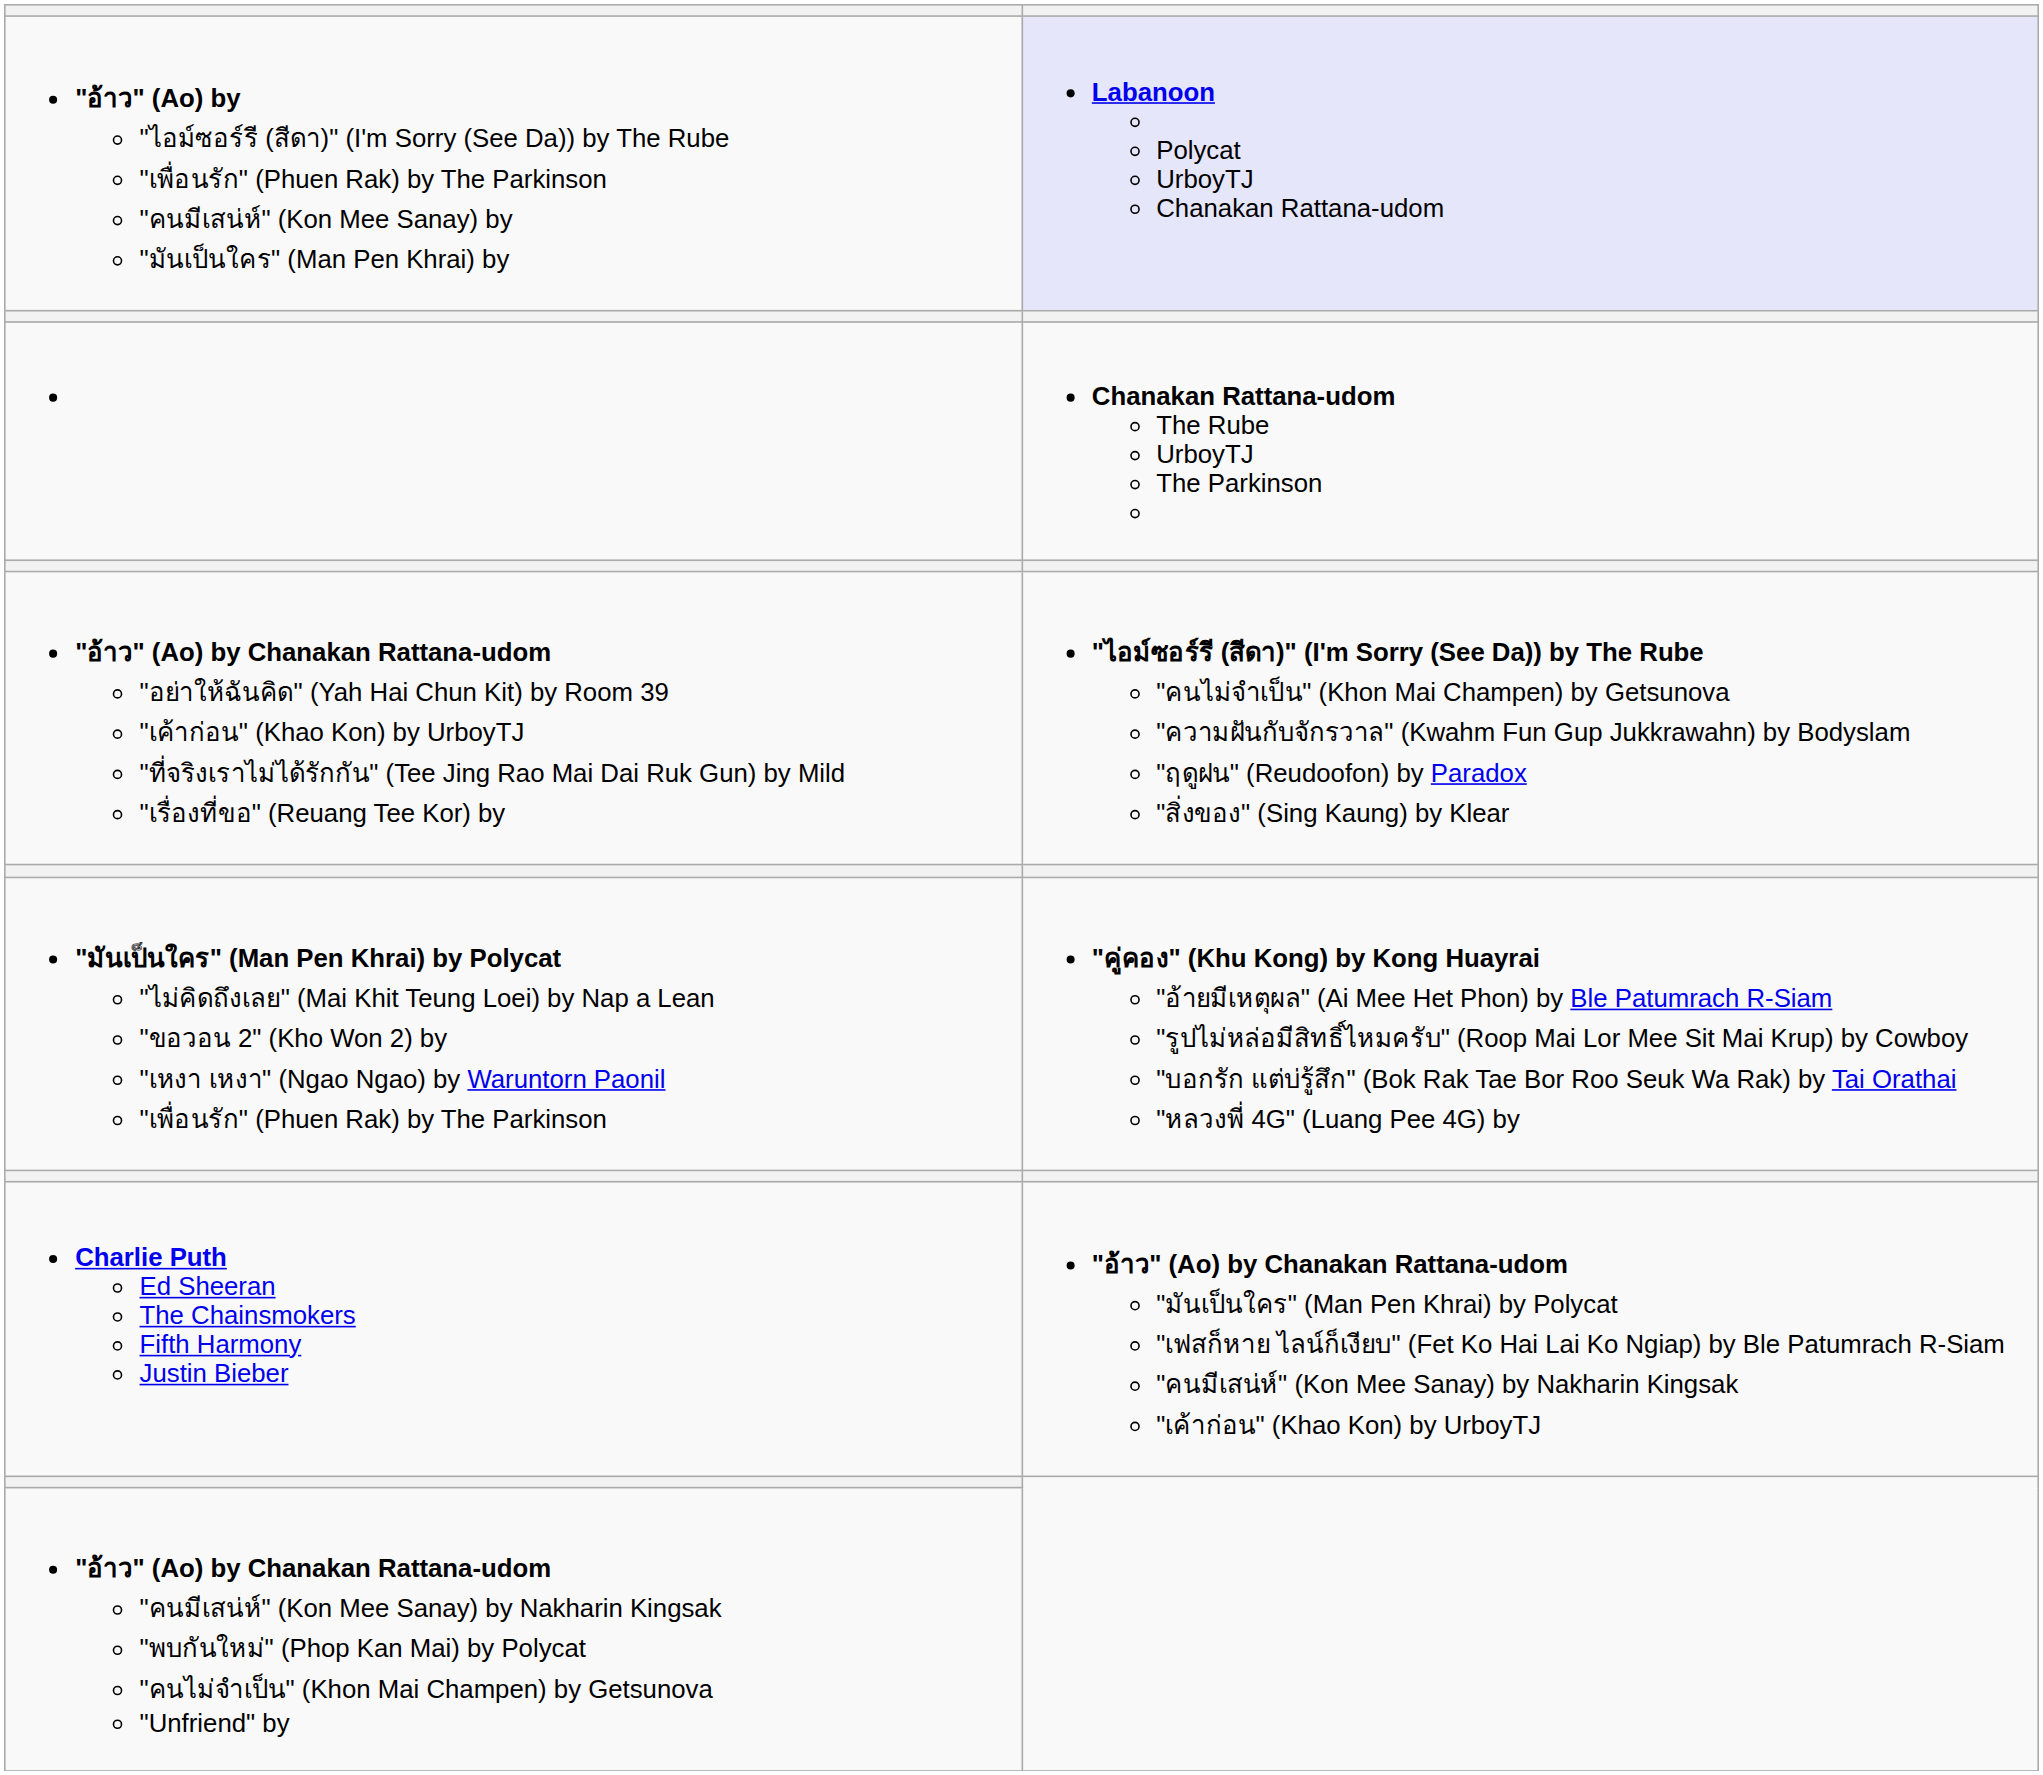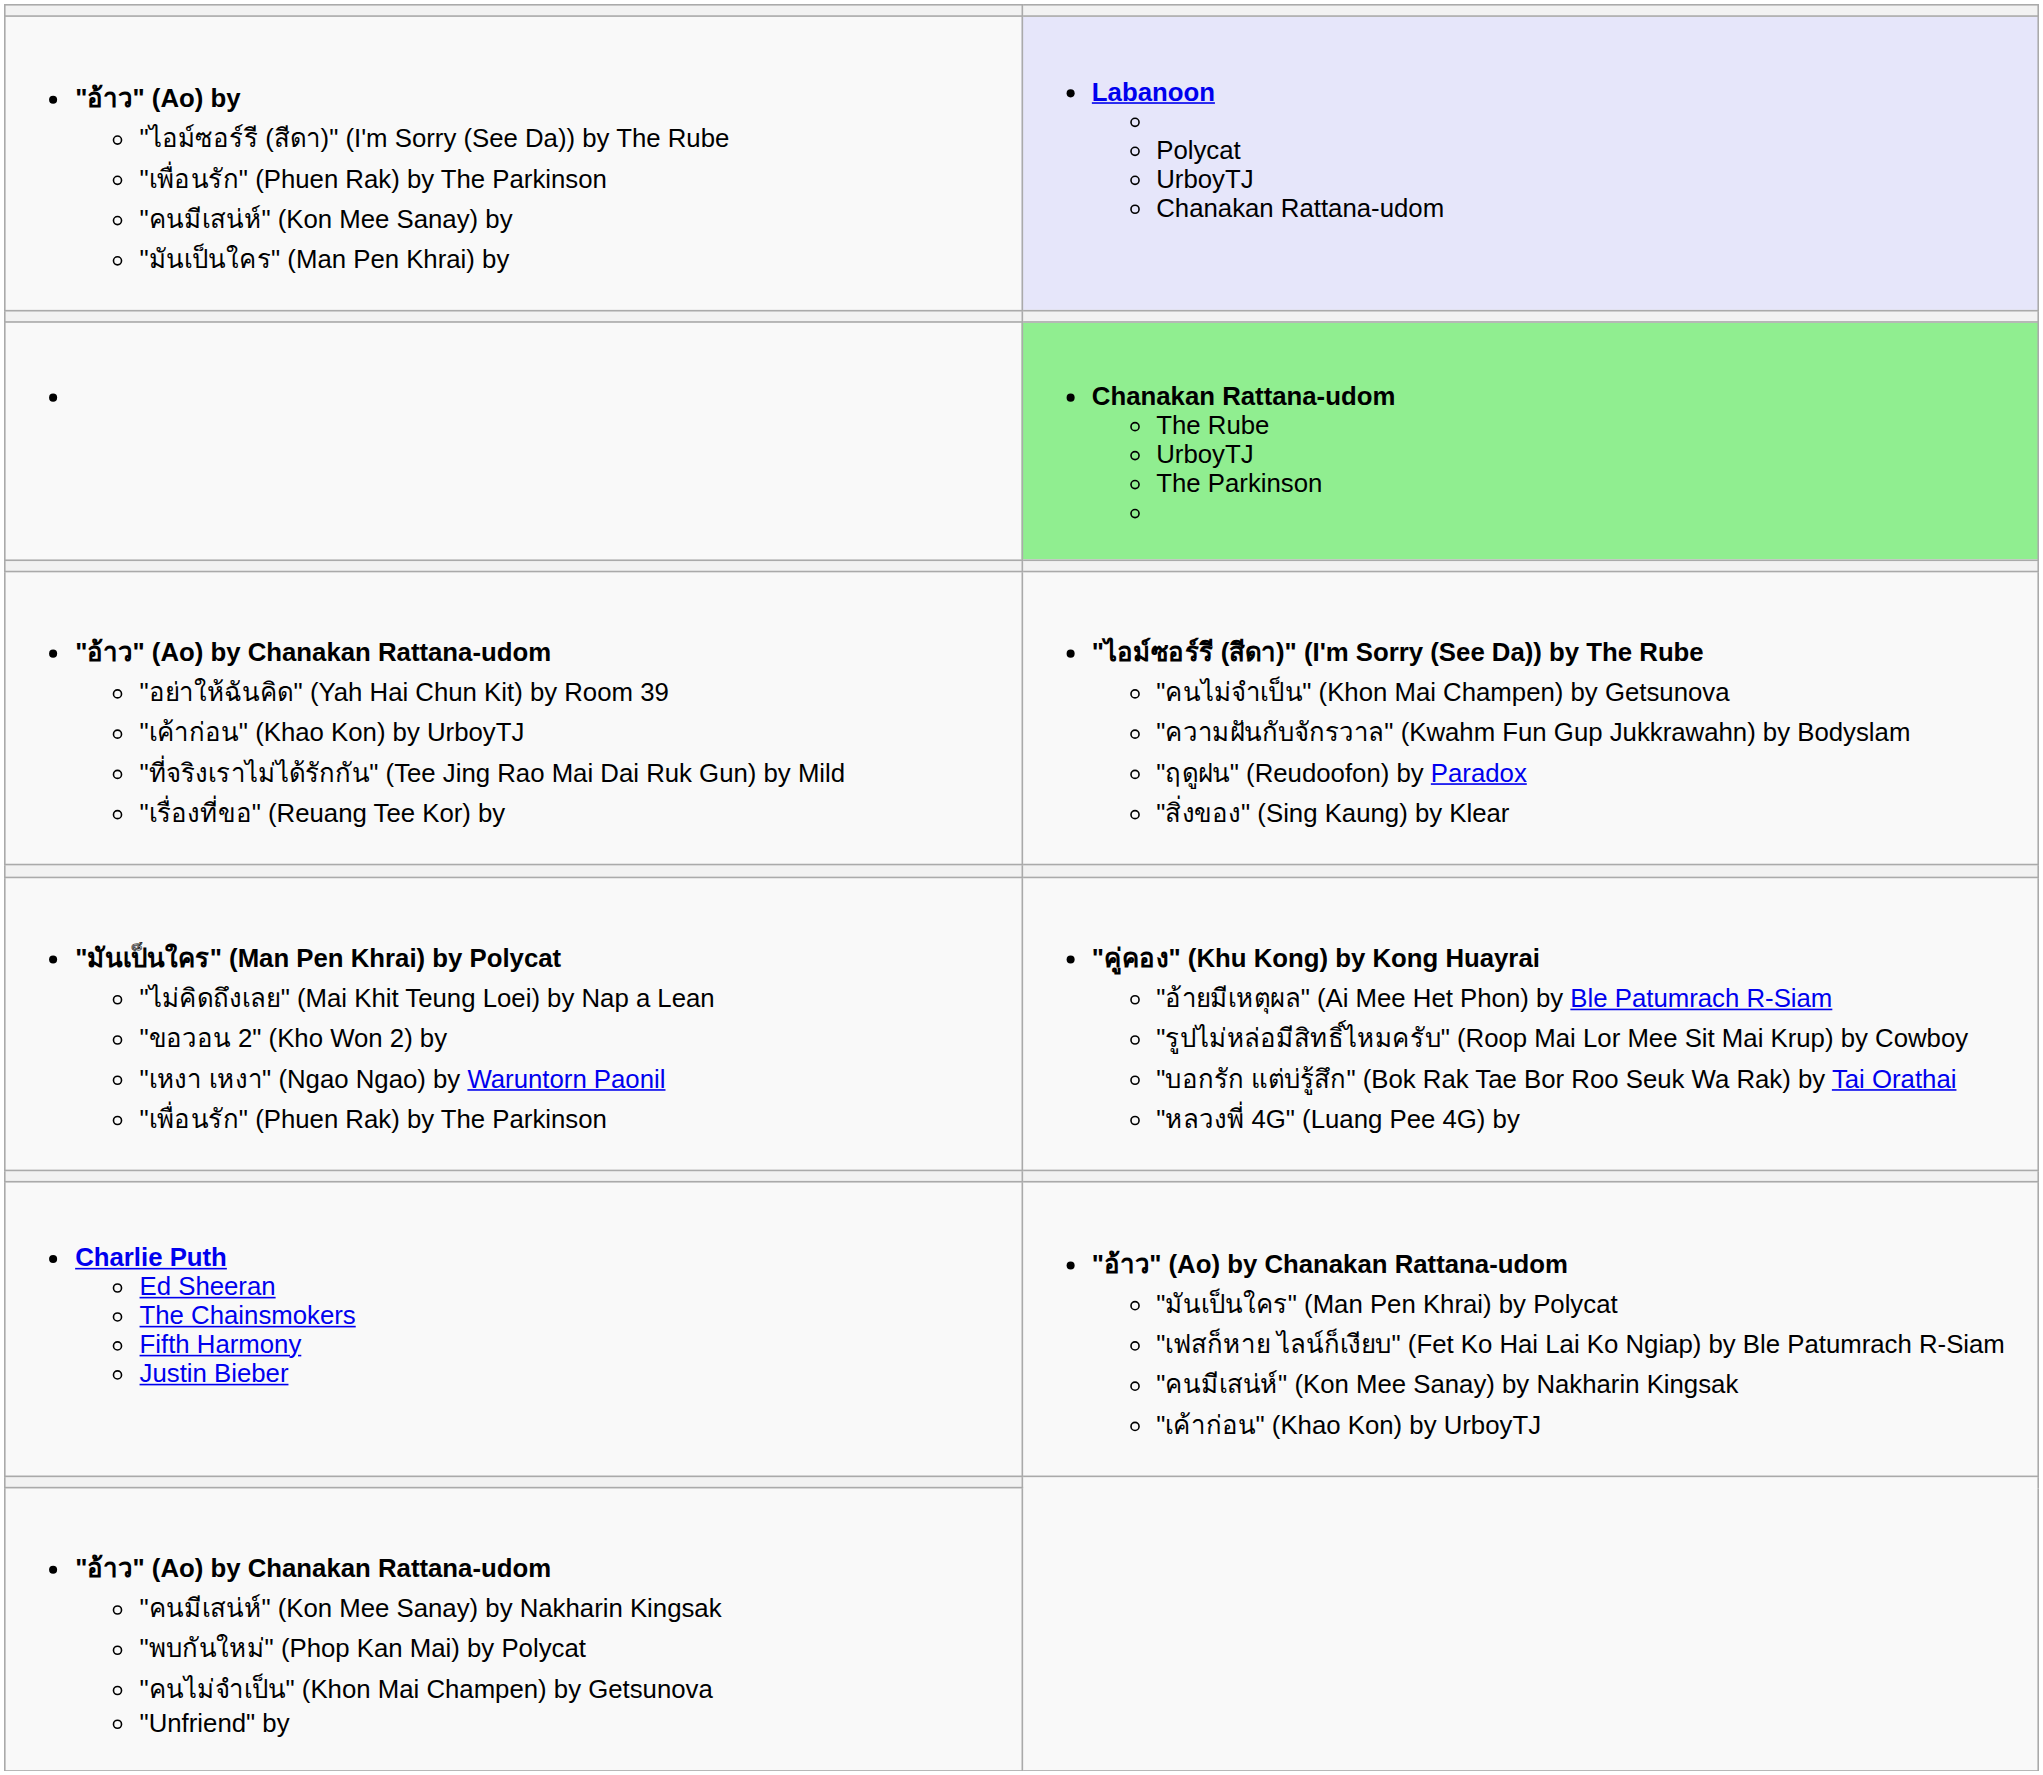(1530, 455) no background -> (1530, 455) lightgreen background
